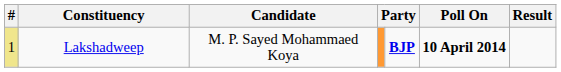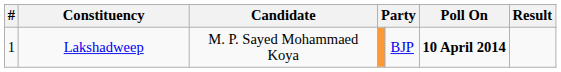(11, 47) khaki background -> (11, 47) no background
(402, 47) bold -> (402, 47) normal
